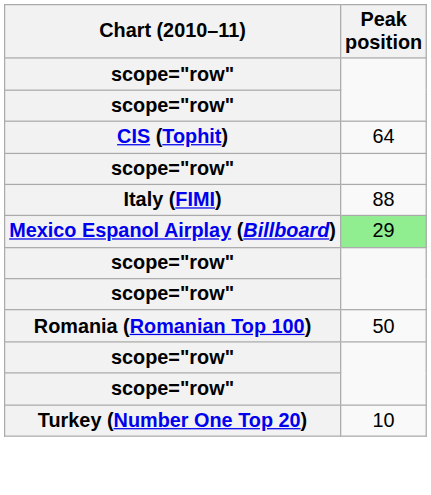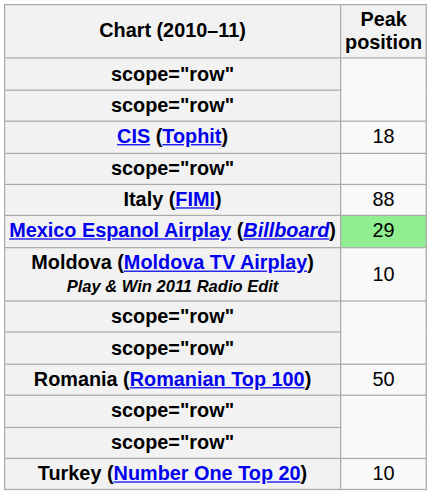(384, 136) 64 -> (384, 136) 18
+ row: (173, 273)
